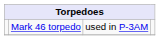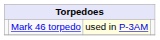(117, 27) no background -> (117, 27) lightyellow background
